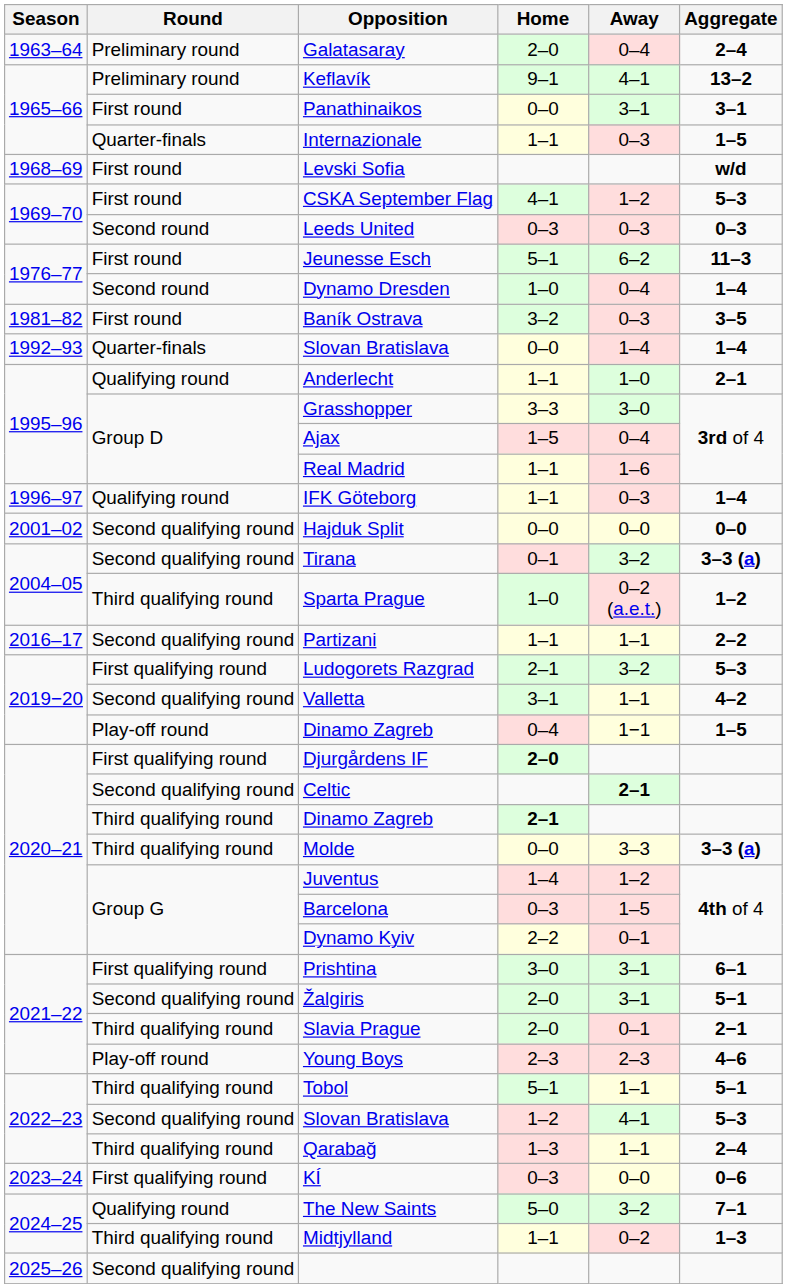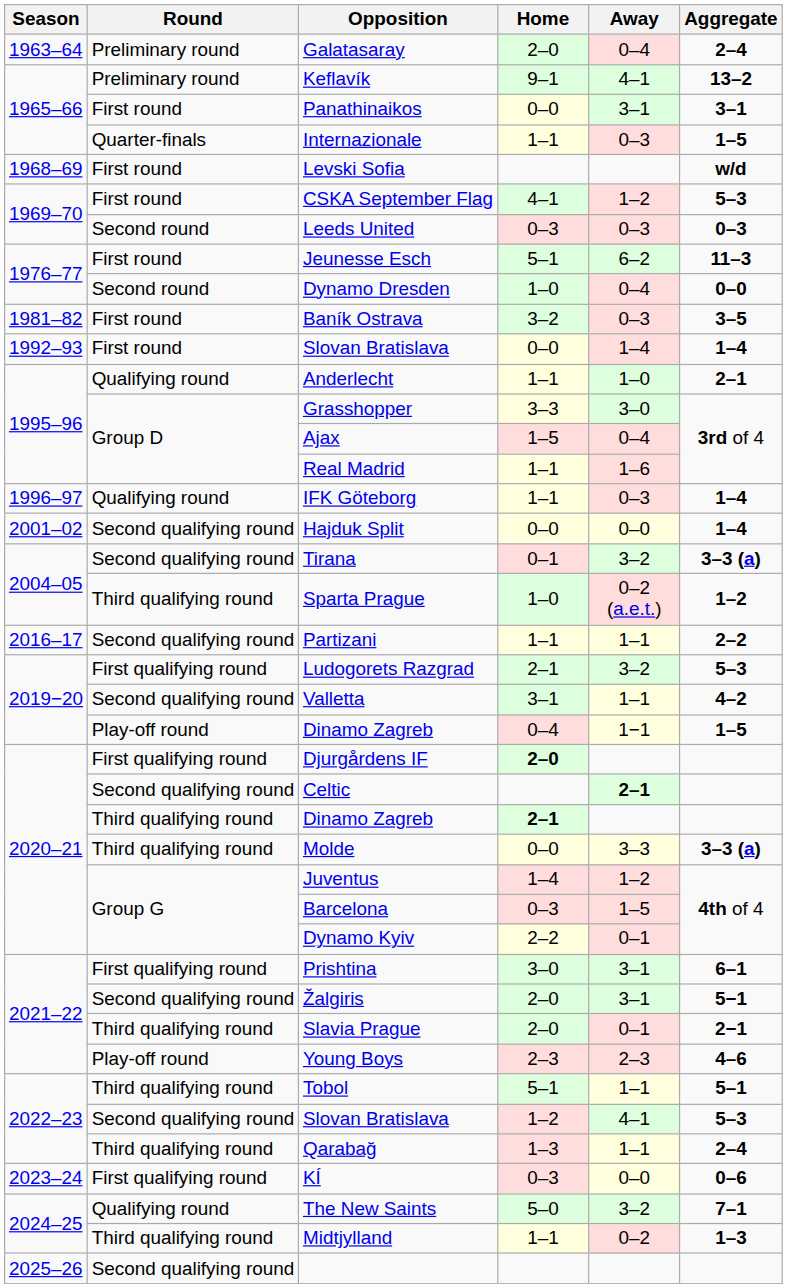(731, 288) 1–4 -> (731, 288) 0–0
(149, 348) Quarter-finals -> (137, 348) First round
(731, 528) 0–0 -> (731, 528) 1–4
